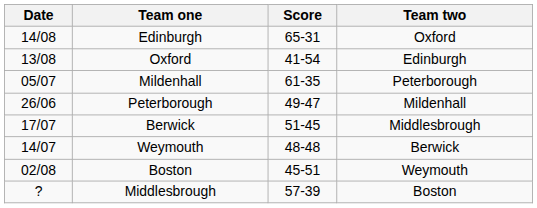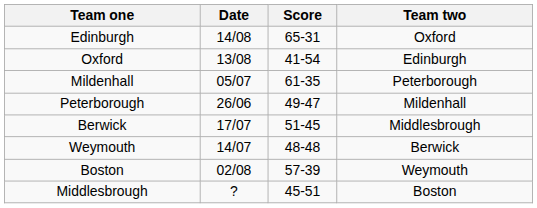columns swapped: (39, 15) <-> (170, 15)
(303, 170) 45-51 -> (303, 170) 57-39
(303, 192) 57-39 -> (303, 192) 45-51
